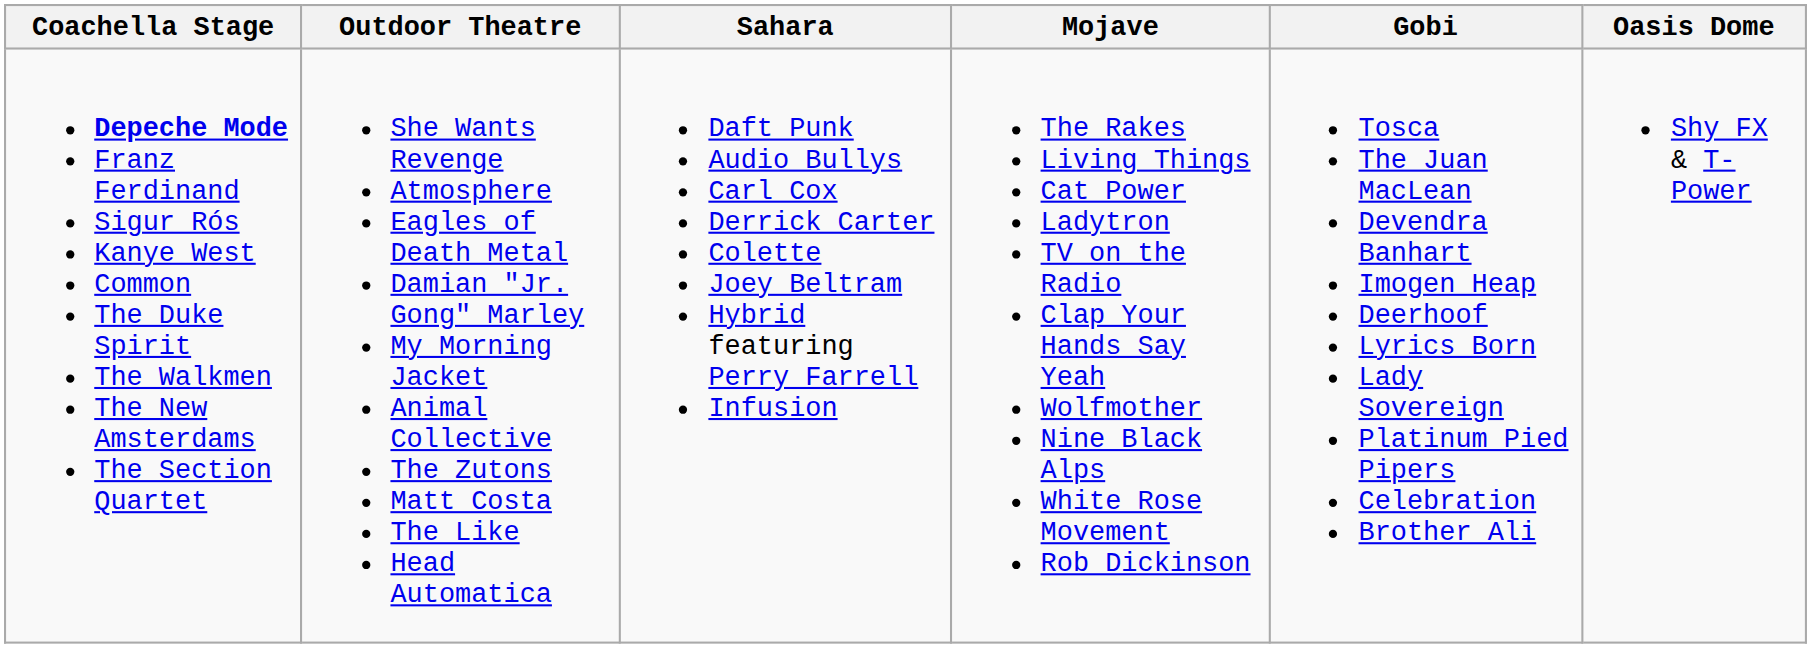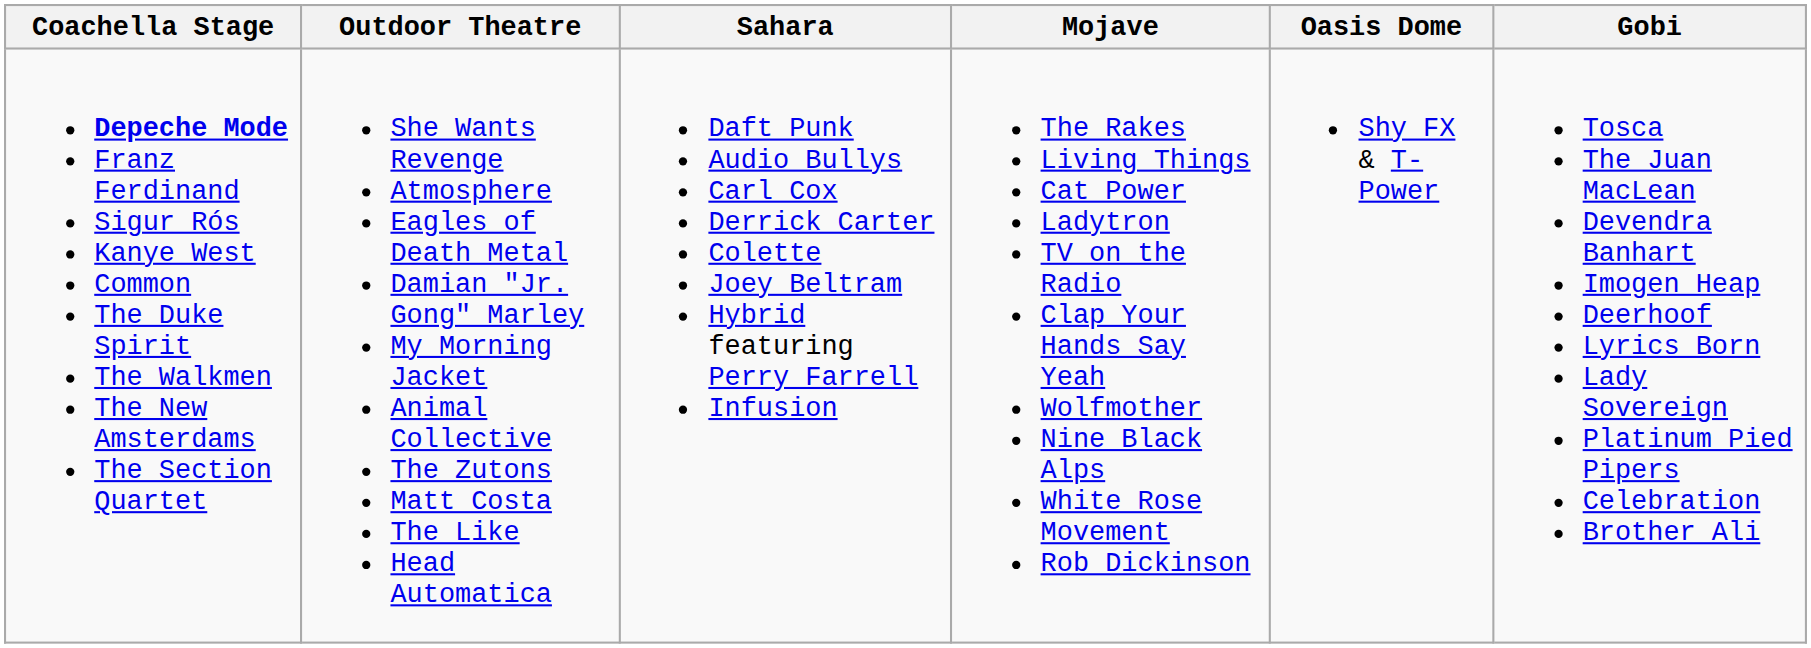columns swapped: (1426, 27) <-> (1694, 27)
